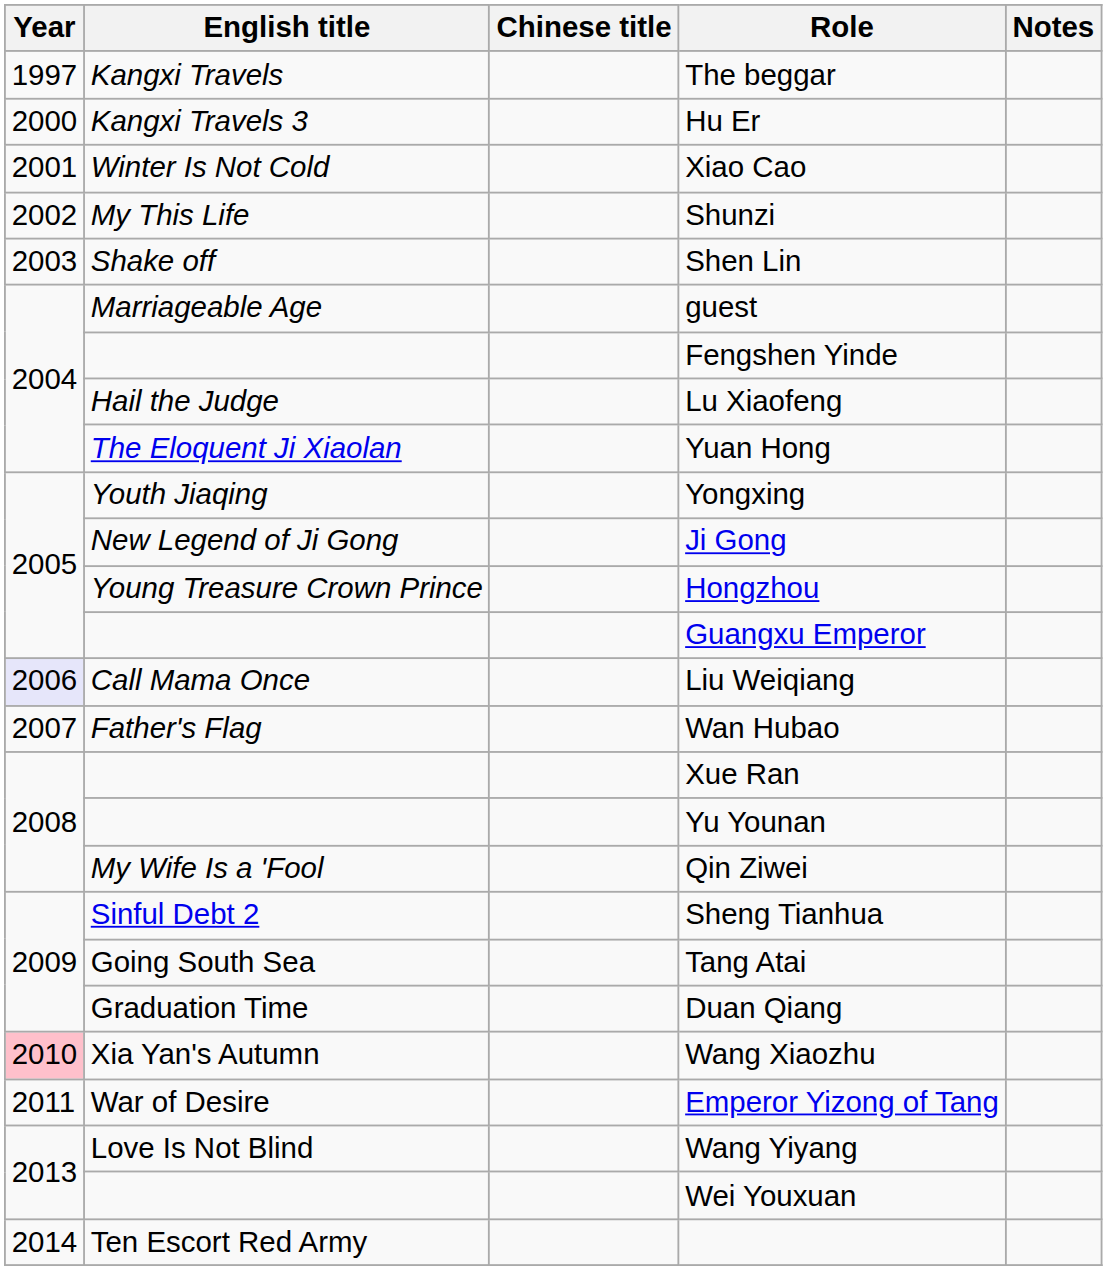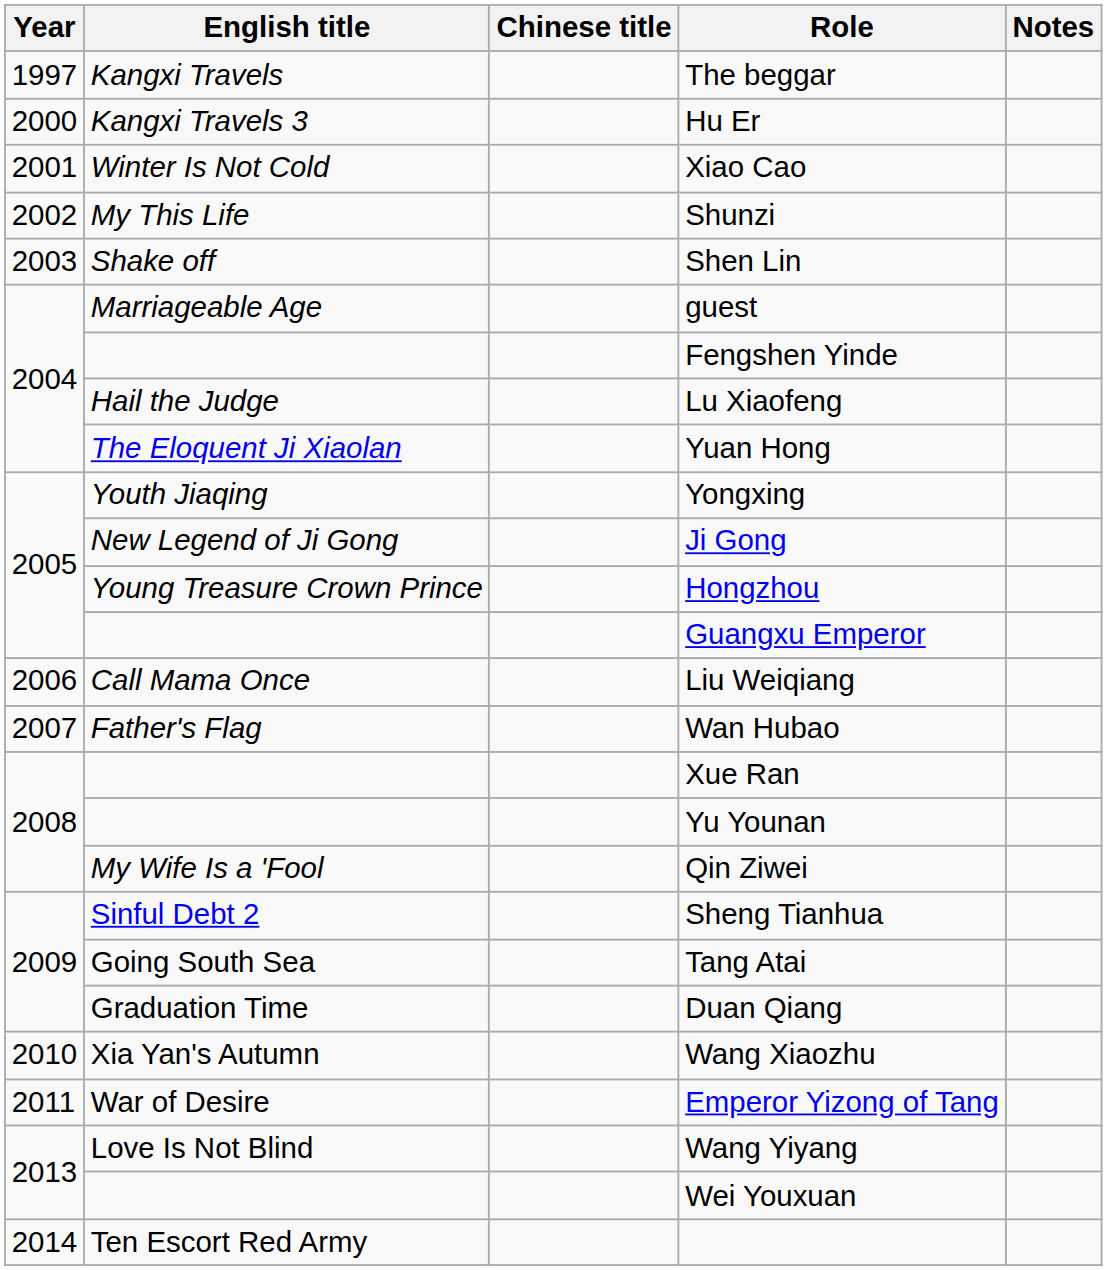(44, 681) lavender background -> (44, 681) no background
(44, 1055) pink background -> (44, 1055) no background
